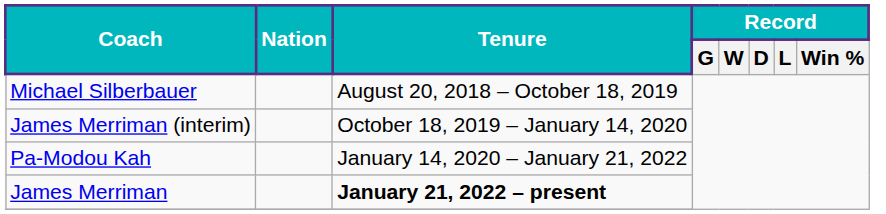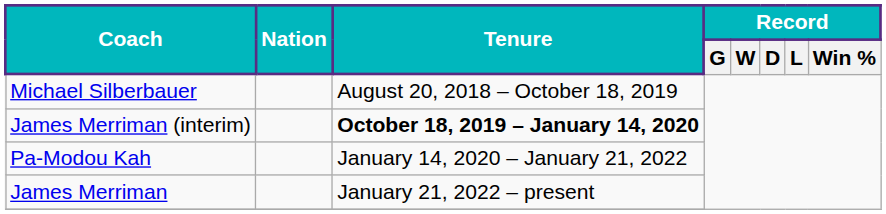(512, 125) normal -> (518, 125) bold
(472, 192) bold -> (466, 192) normal
